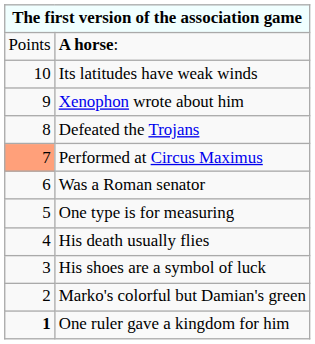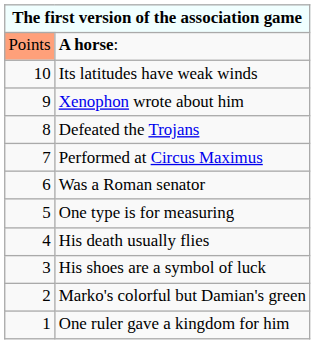(30, 46) no background -> (30, 46) lightsalmon background
(46, 157) lightsalmon background -> (46, 157) no background
(46, 324) bold -> (46, 324) normal
